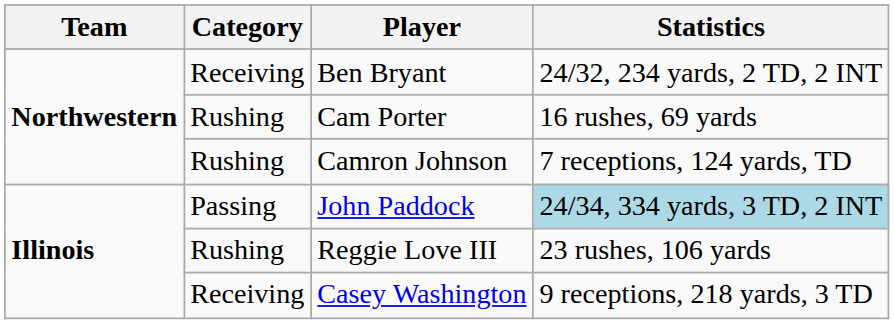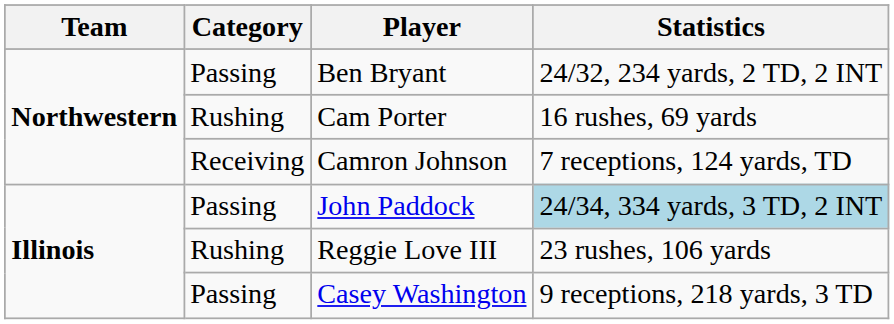(247, 71) Receiving -> (233, 71) Passing
(237, 160) Rushing -> (247, 160) Receiving
(247, 294) Receiving -> (233, 294) Passing
